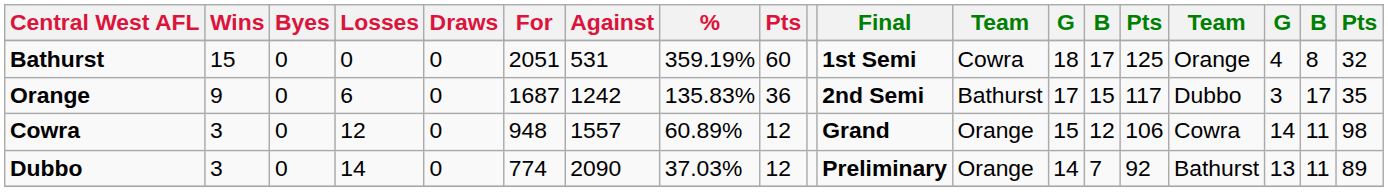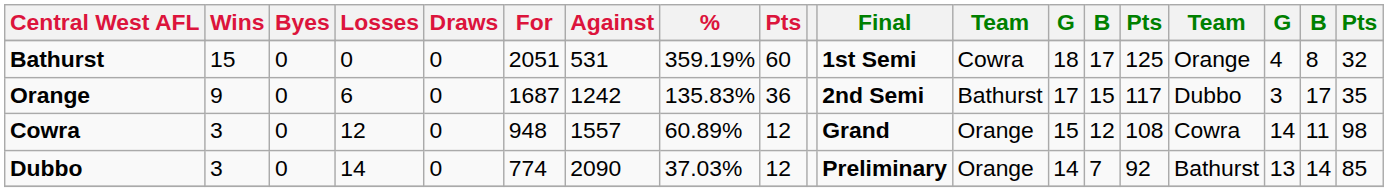(1144, 131) 106 -> (1144, 131) 108
(1318, 167) 11 -> (1318, 167) 14
(1354, 167) 89 -> (1354, 167) 85
